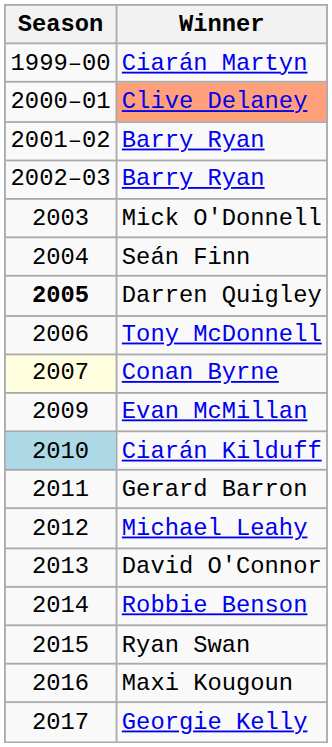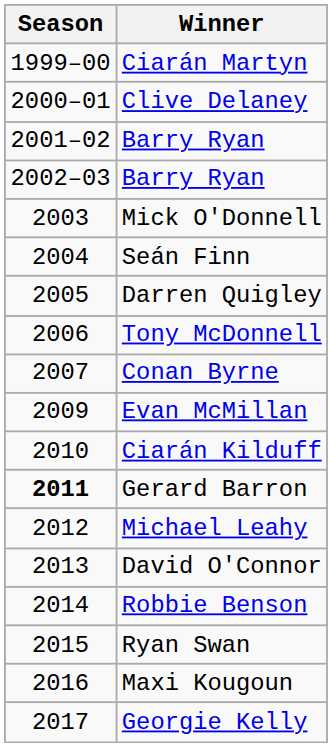(215, 102) lightsalmon background -> (215, 102) no background
(61, 296) bold -> (61, 296) normal
(61, 373) lightyellow background -> (61, 373) no background
(61, 451) lightblue background -> (61, 451) no background
(61, 490) normal -> (61, 490) bold
